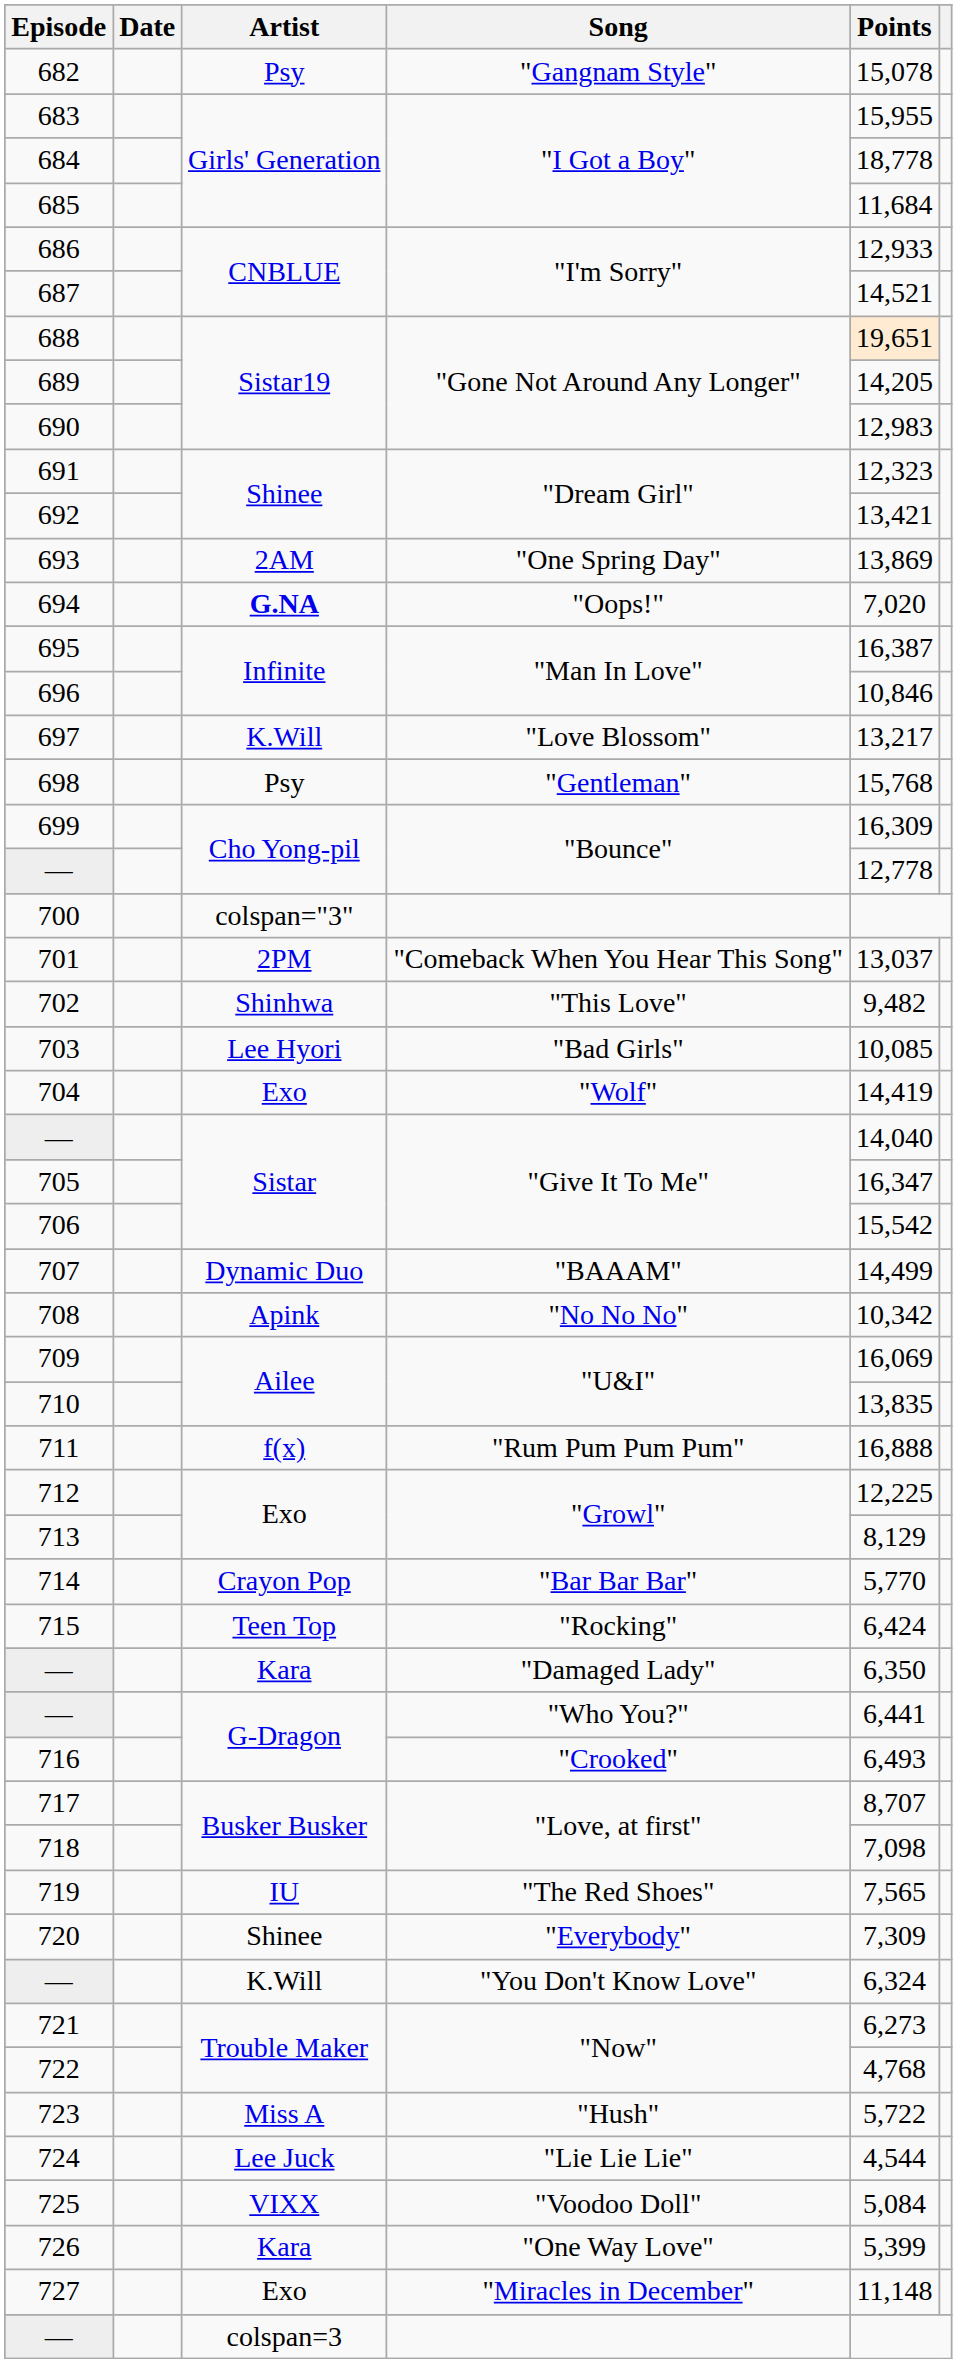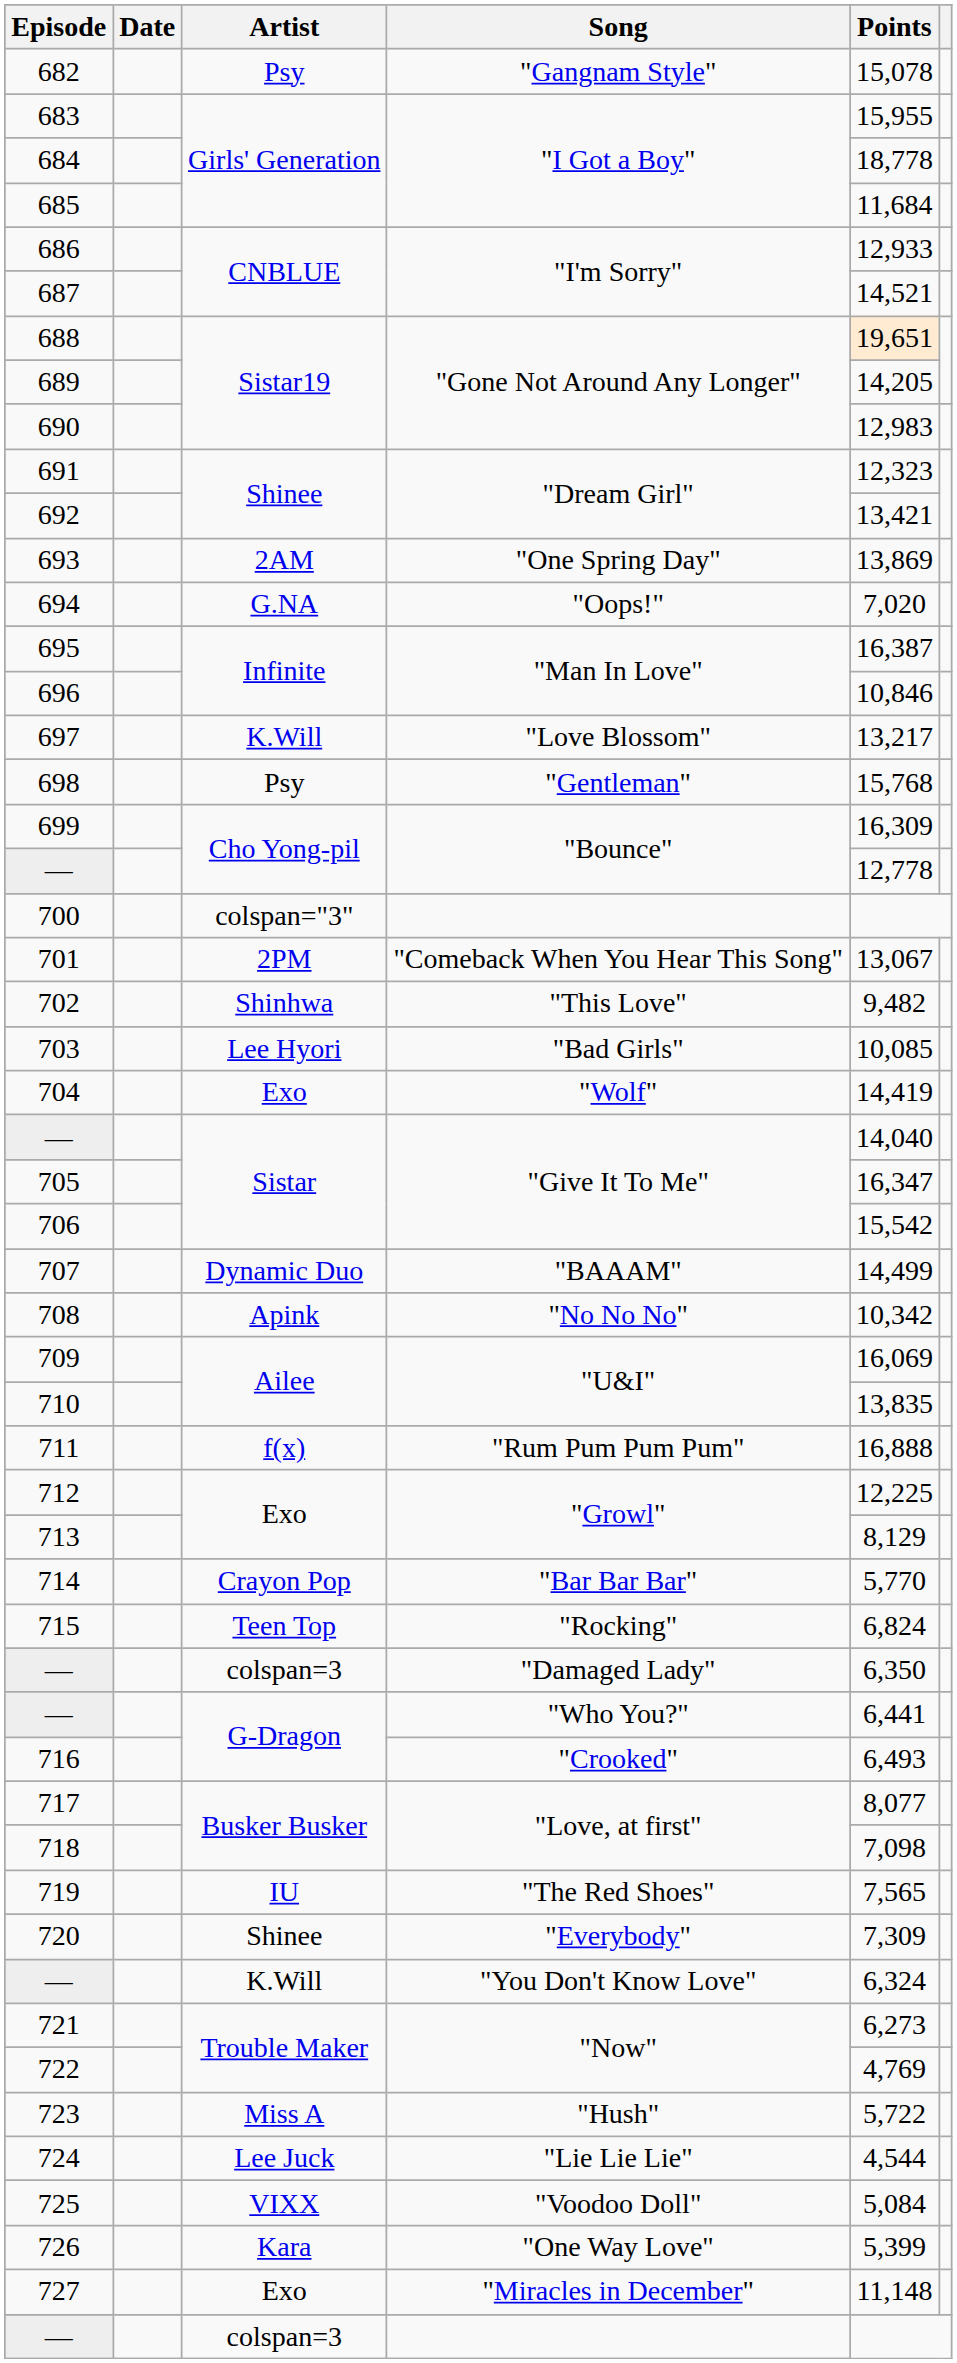(284, 603) bold -> (284, 603) normal
(894, 959) 13,037 -> (894, 959) 13,067
(894, 1625) 6,424 -> (894, 1625) 6,824
(284, 1669) Kara -> (284, 1669) colspan=3
(894, 1802) 8,707 -> (894, 1802) 8,077
(894, 2069) 4,768 -> (894, 2069) 4,769
